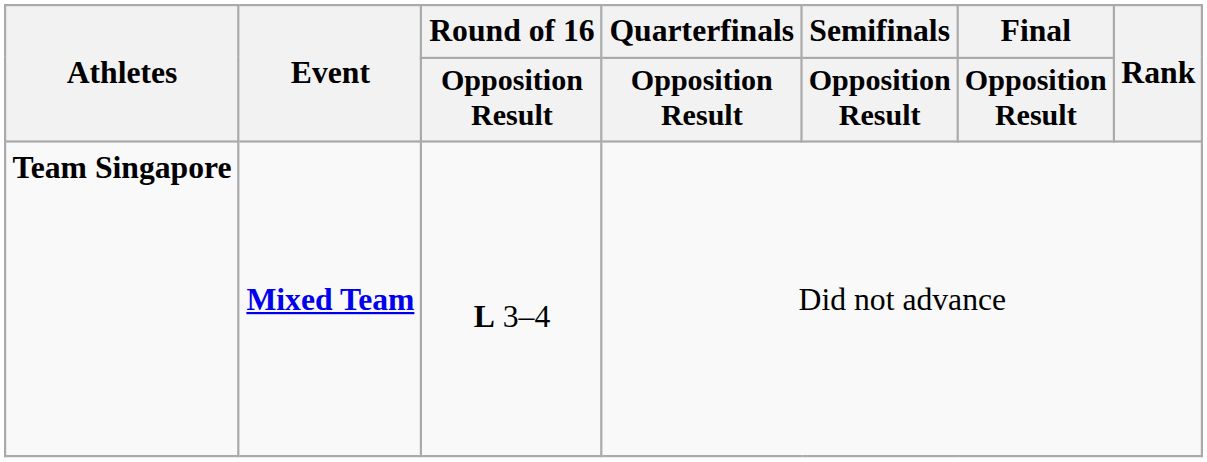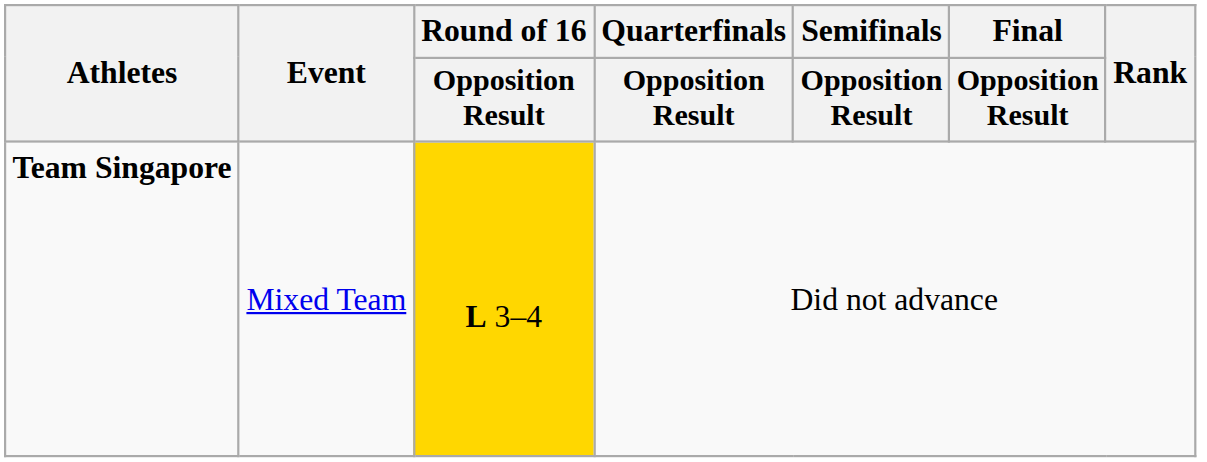(330, 298) bold -> (326, 298) normal
(512, 317) no background -> (504, 317) gold background
